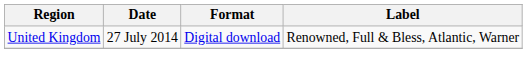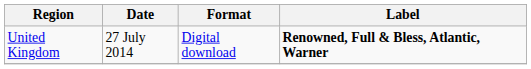(403, 37) normal -> (381, 44) bold
